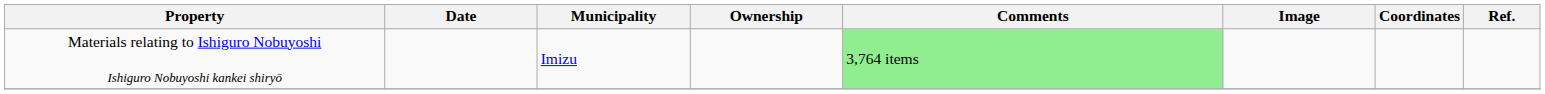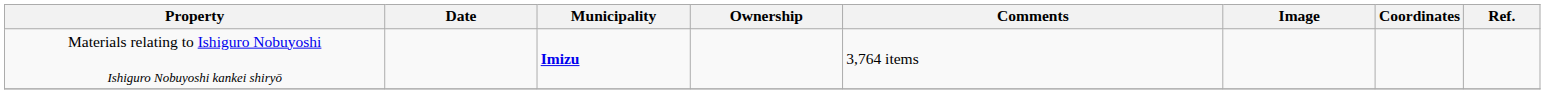(559, 58) normal -> (560, 58) bold
(882, 58) lightgreen background -> (882, 58) no background
